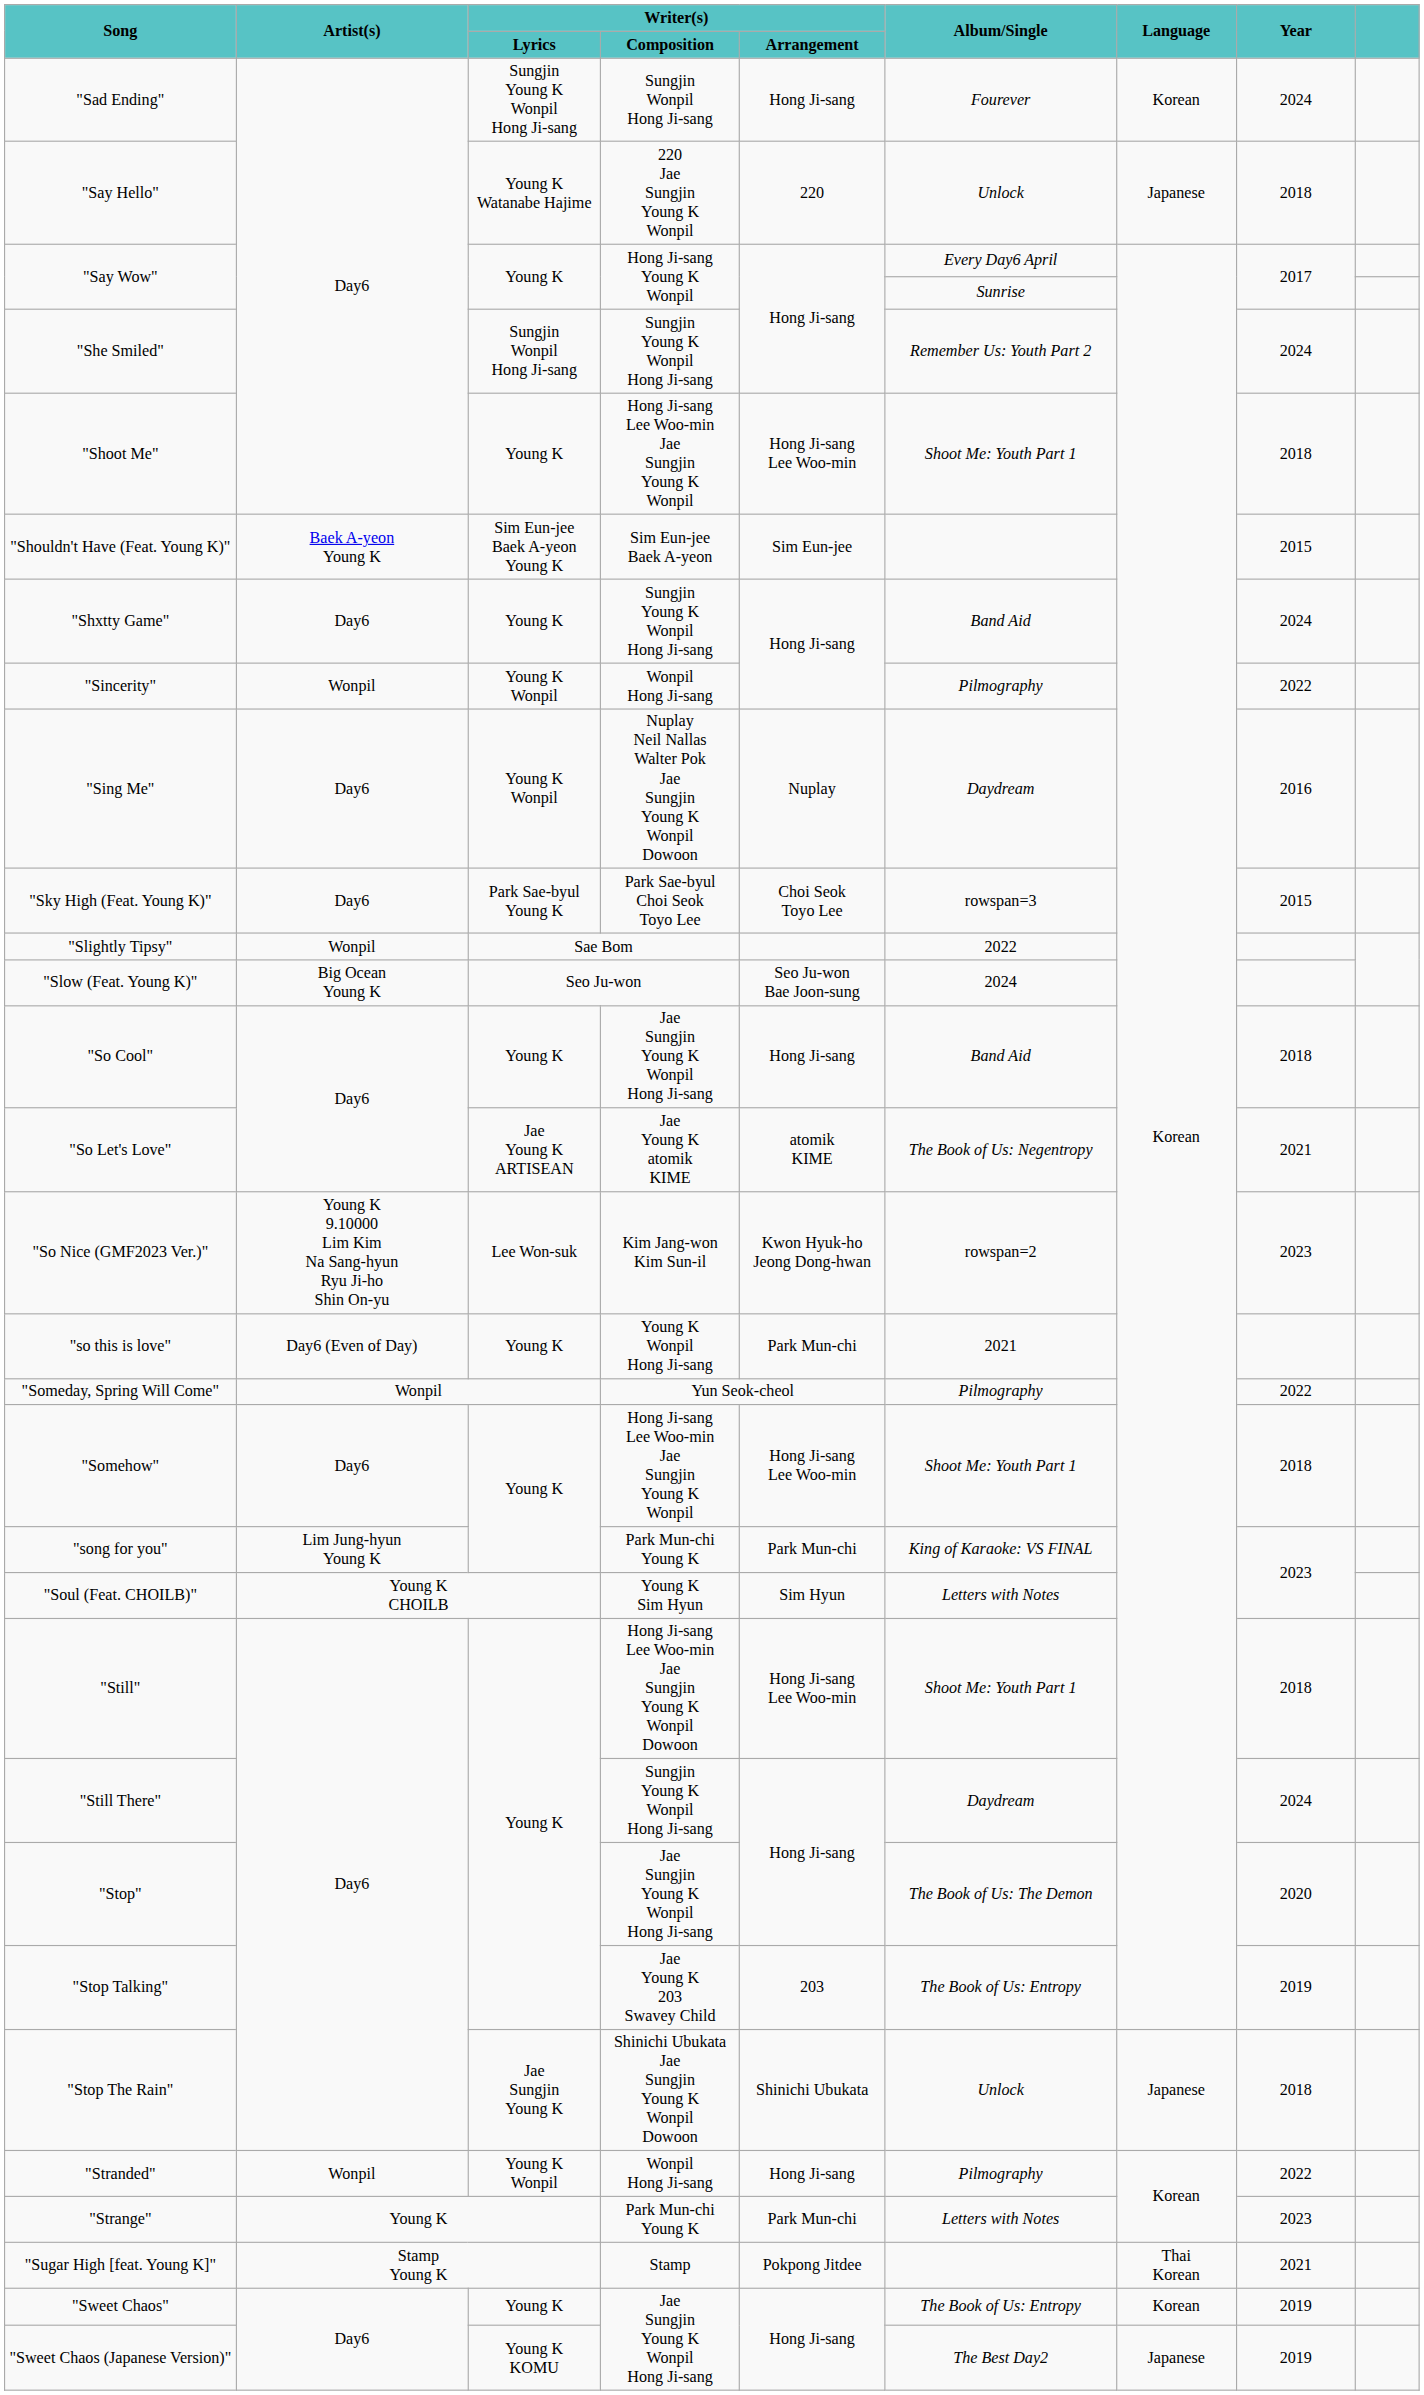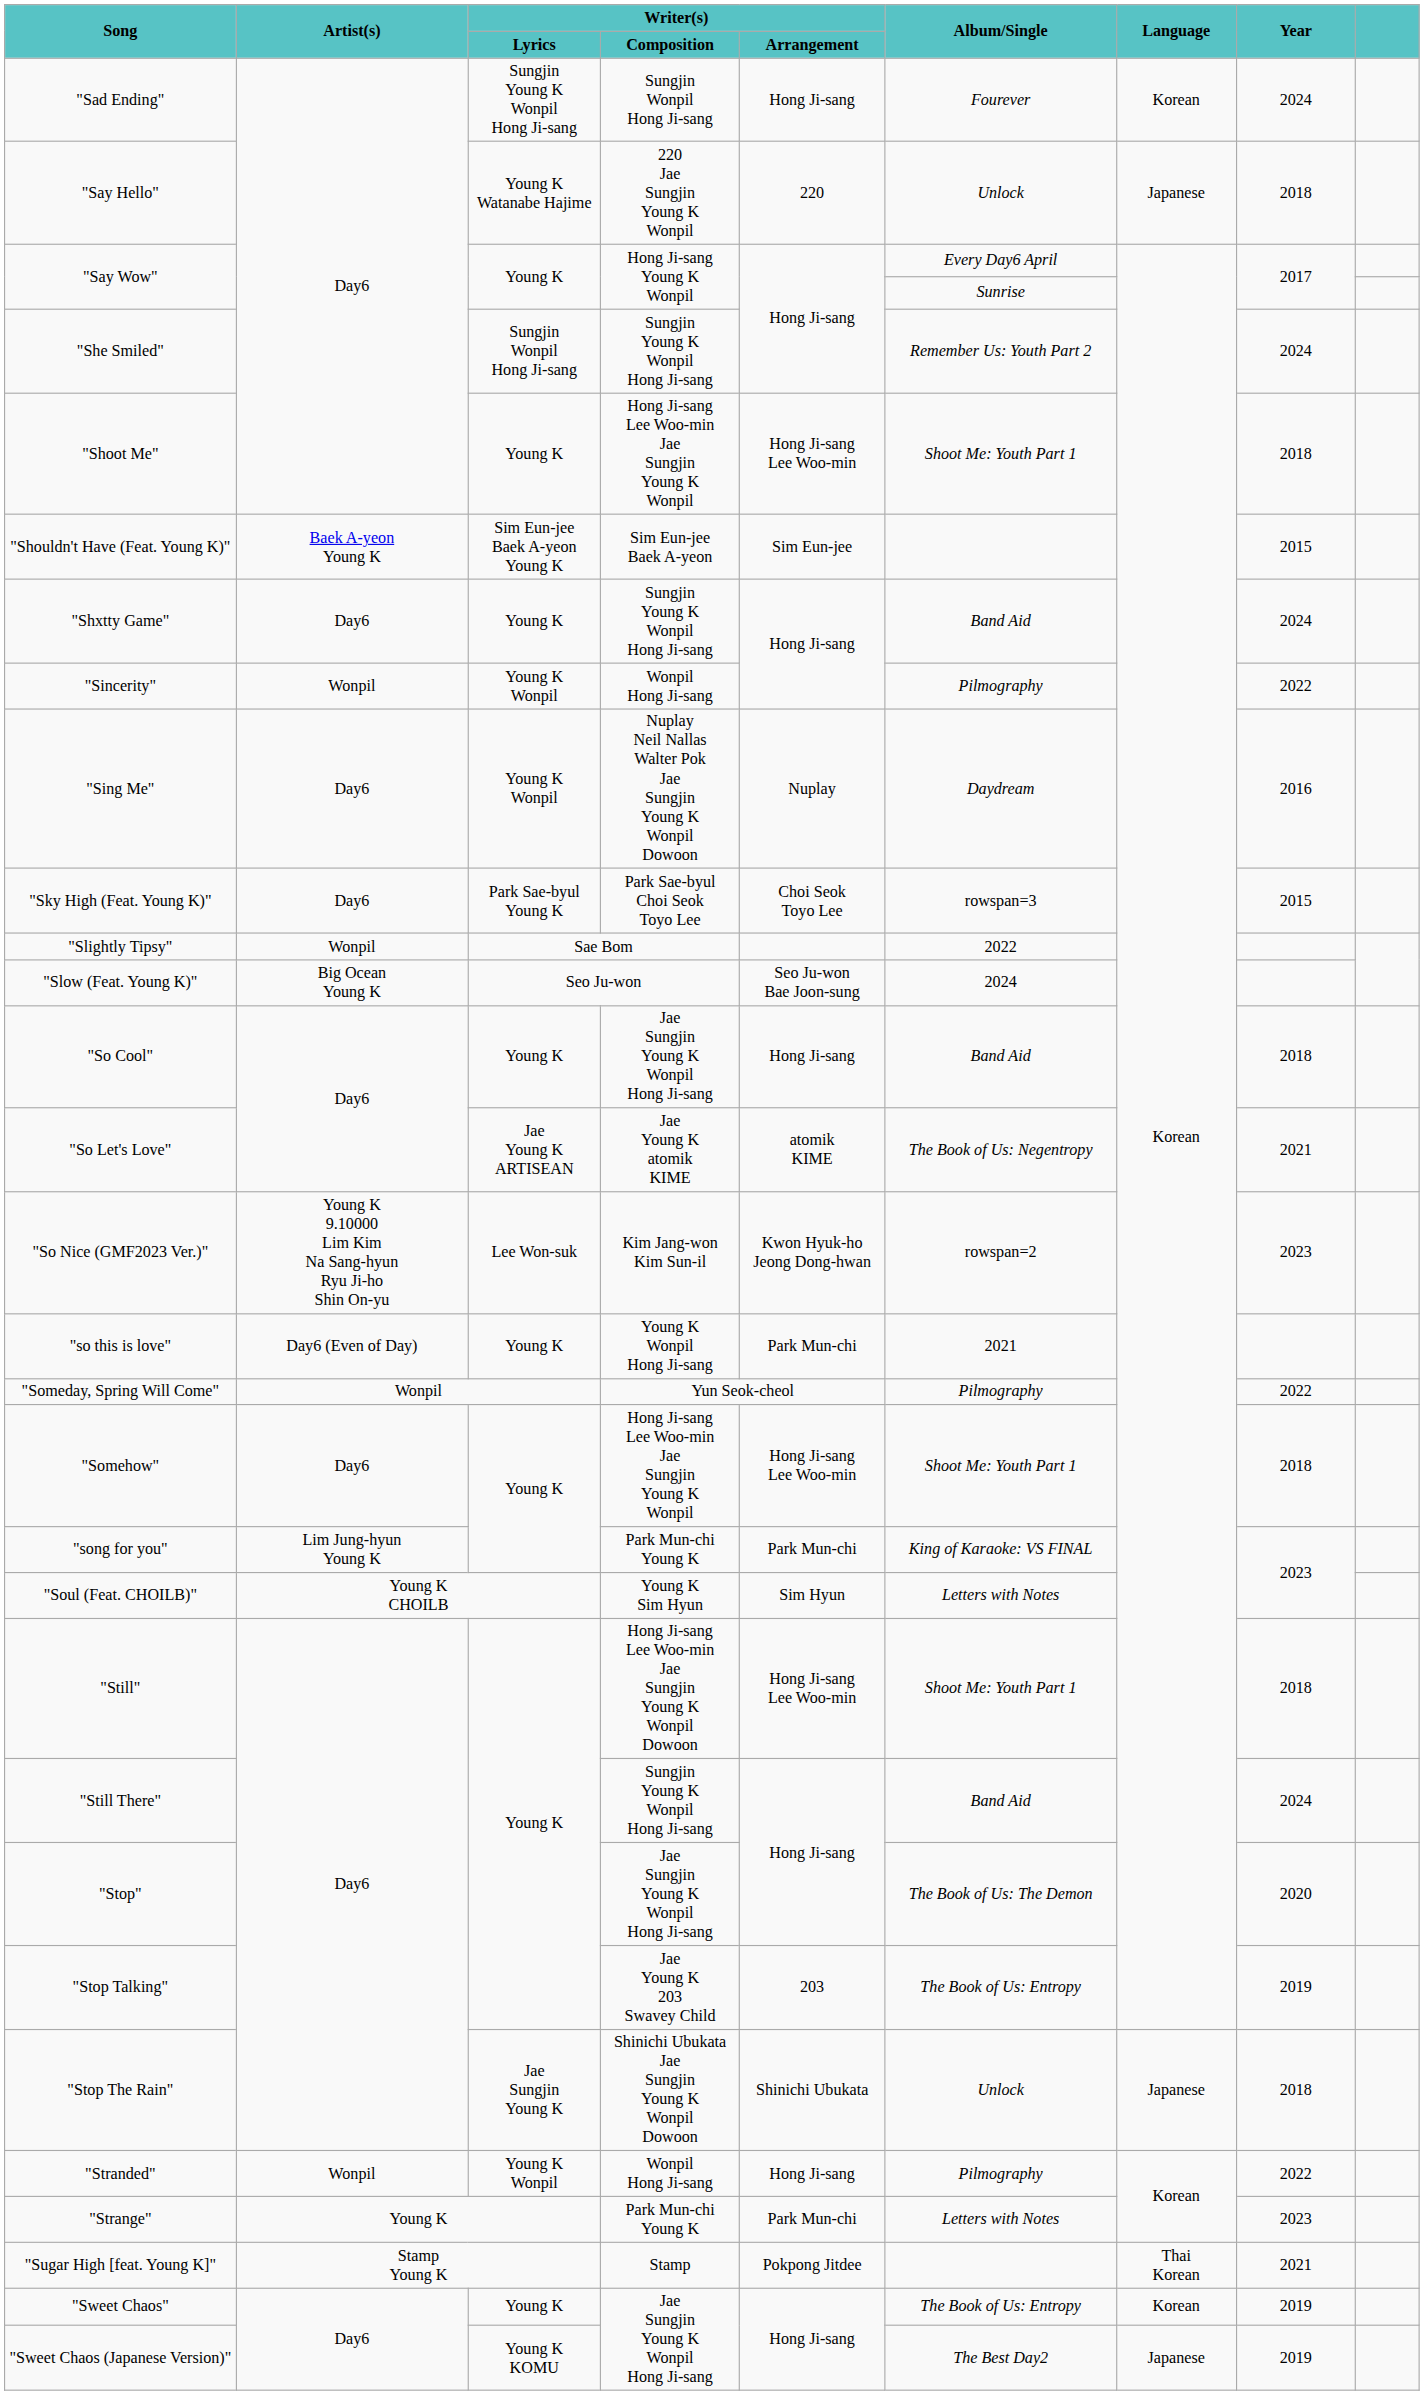(1001, 1800) Daydream -> (1001, 1800) Band Aid
